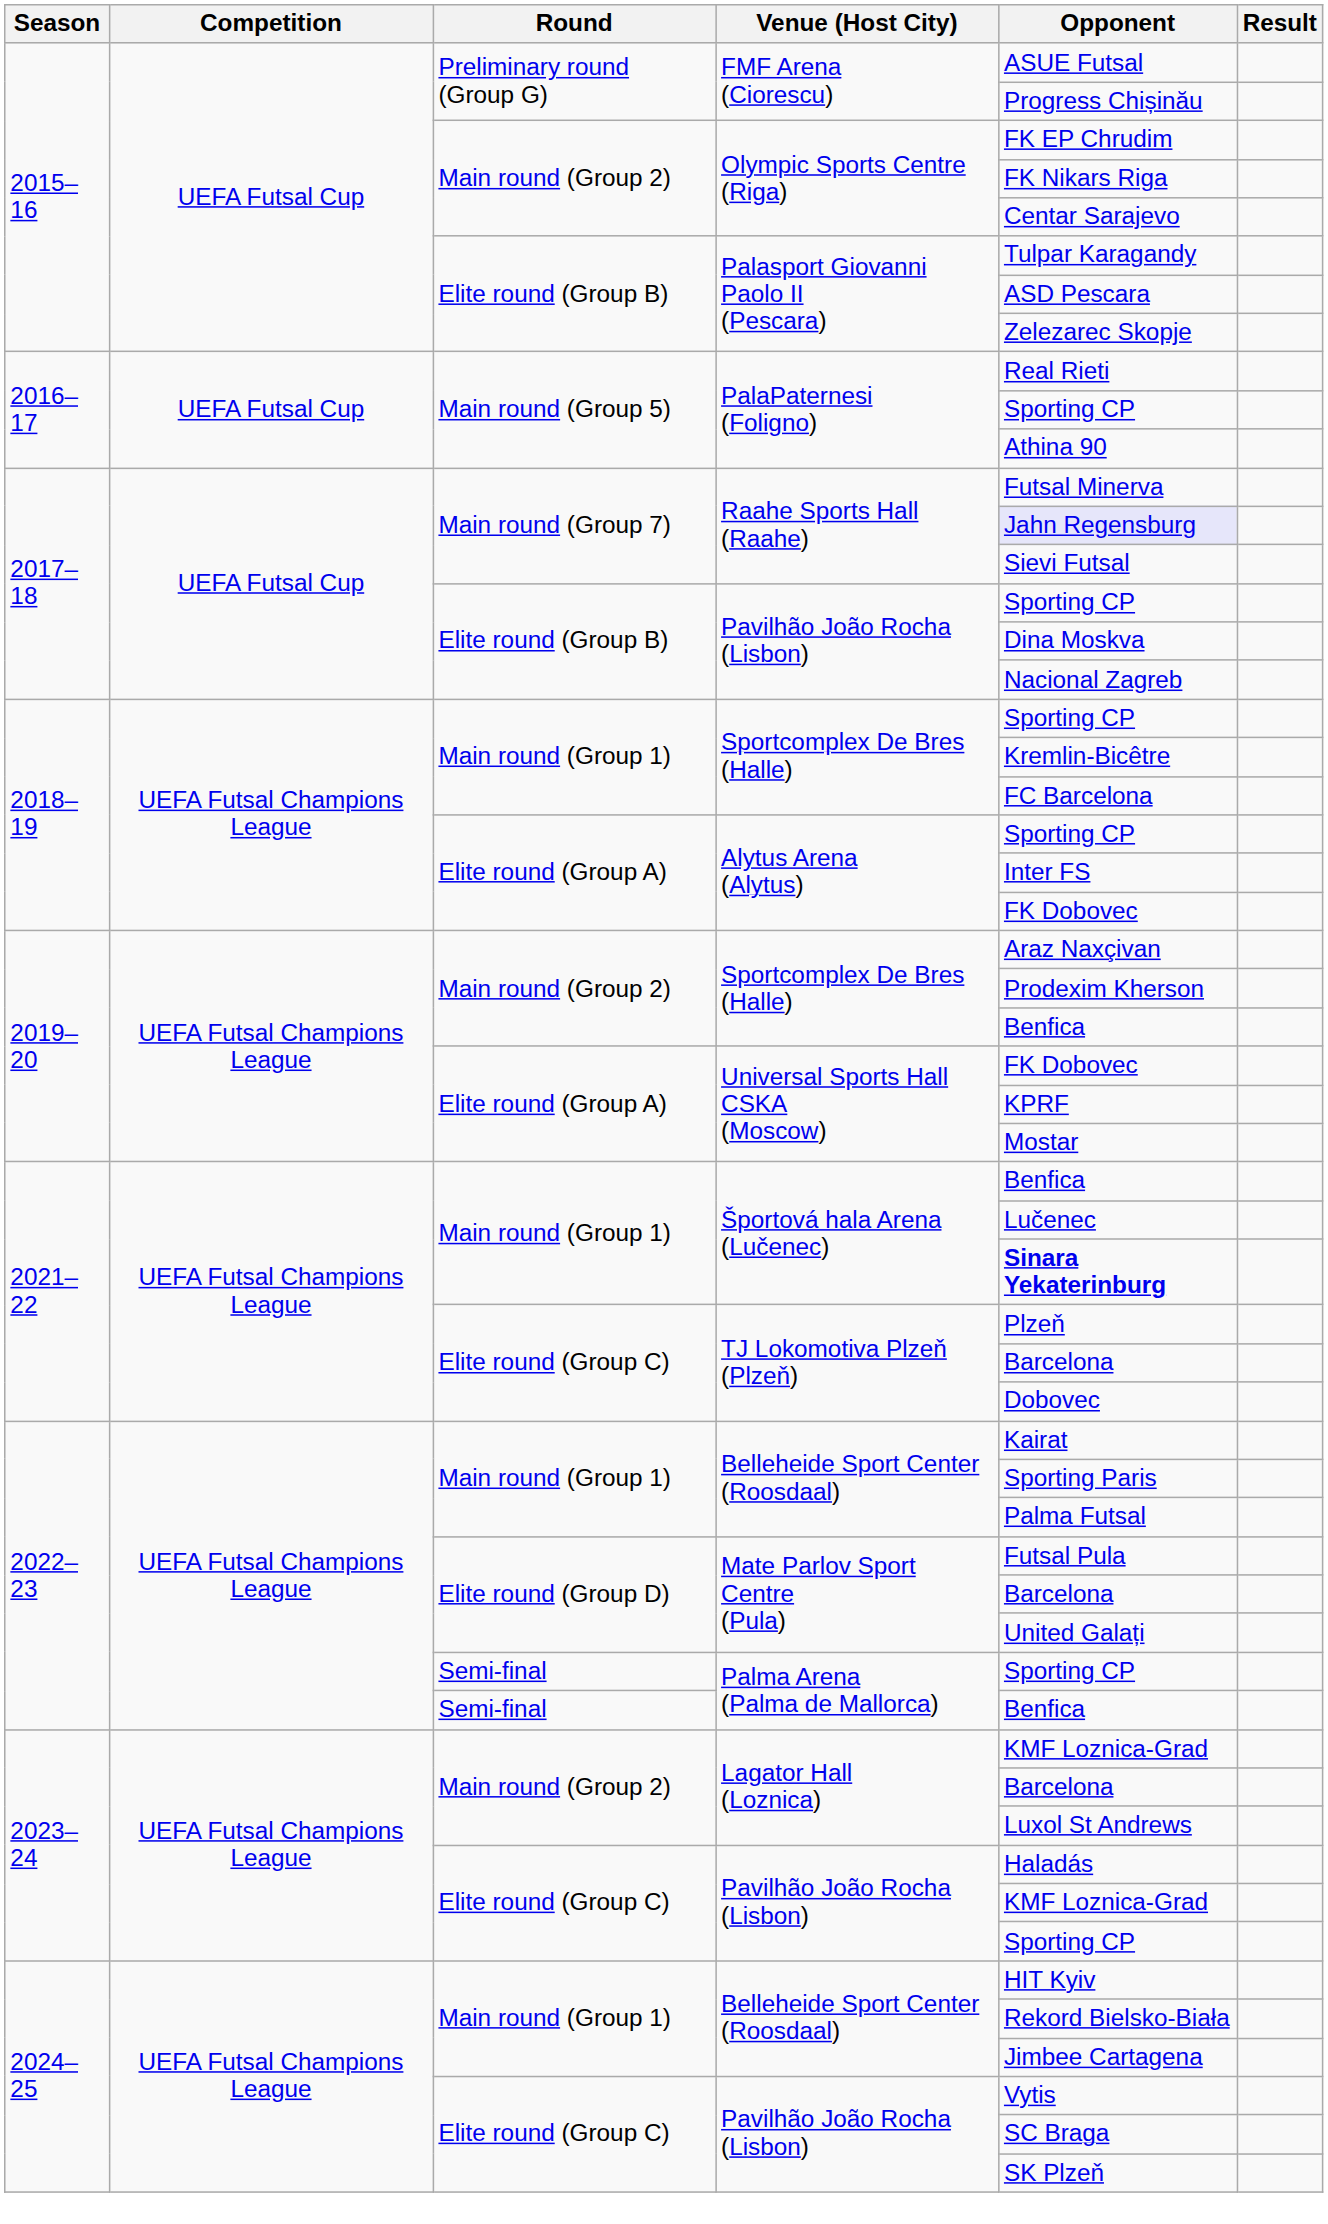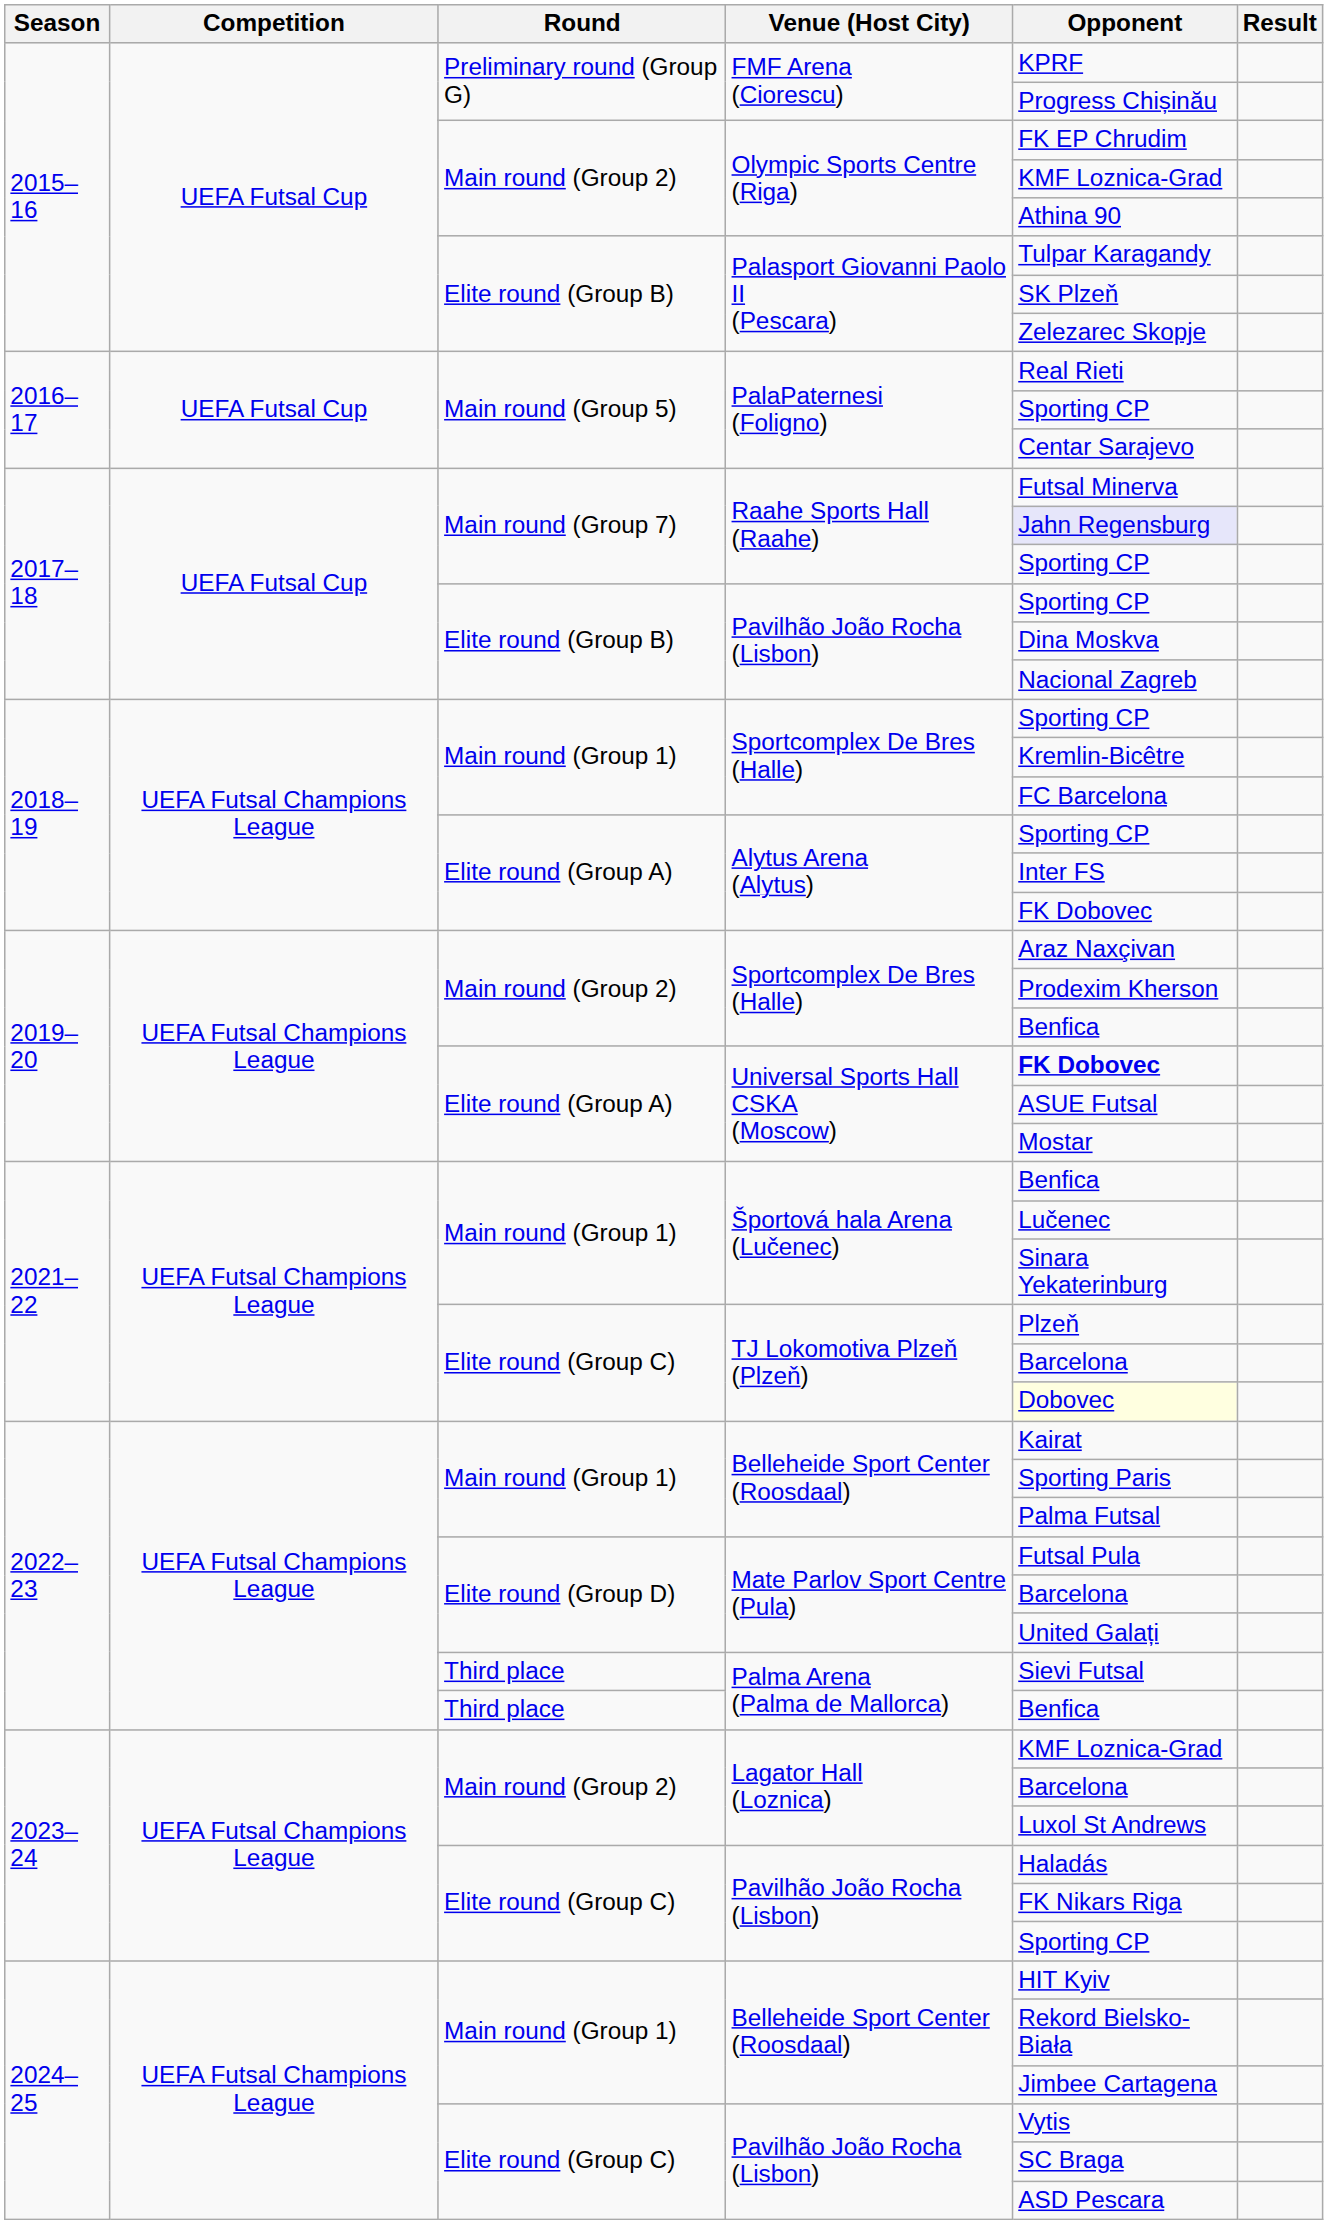(1074, 62) ASUE Futsal -> (1051, 62) KPRF
(1086, 178) FK Nikars Riga -> (1120, 178) KMF Loznica-Grad
(1092, 216) Centar Sarajevo -> (1070, 216) Athina 90
(1077, 293) ASD Pescara -> (1068, 293) SK Plzeň
(1055, 448) Athina 90 -> (1106, 448) Centar Sarajevo
(1067, 563) Sievi Futsal -> (1084, 563) Sporting CP
(1071, 1065) normal -> (1089, 1065) bold
(1036, 1103) KPRF -> (1088, 1103) ASUE Futsal
(1085, 1271) bold -> (1093, 1271) normal
(1052, 1401) no background -> (1066, 1401) lightyellow background
(493, 1671) Semi-final -> (504, 1671) Third place
(1070, 1671) Sporting CP -> (1081, 1671) Sievi Futsal
(493, 1709) Semi-final -> (504, 1709) Third place
(1106, 1902) KMF Loznica-Grad -> (1100, 1902) FK Nikars Riga
(1054, 2172) SK Plzeň -> (1091, 2199) ASD Pescara
